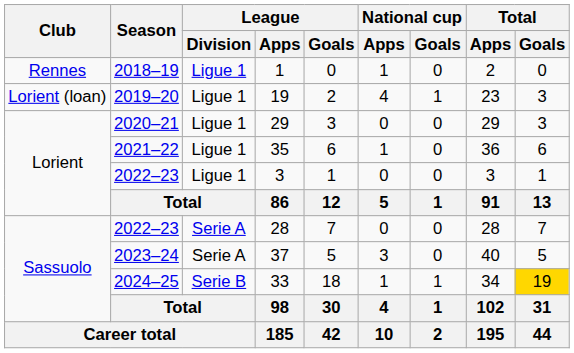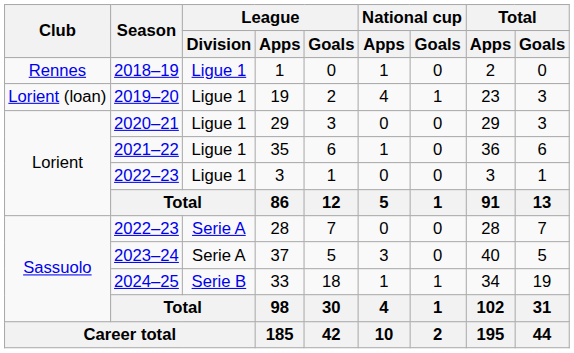(542, 281) gold background -> (542, 281) no background
